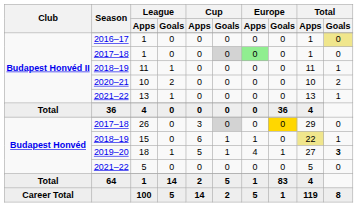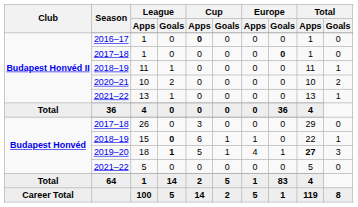(199, 40) normal -> (199, 40) bold
(338, 40) khaki background -> (338, 40) no background
(227, 54) lightgrey background -> (227, 54) no background
(255, 54) lightgreen background -> (255, 54) no background
(283, 54) normal -> (283, 54) bold
(227, 125) lightgrey background -> (227, 125) no background
(283, 125) gold background -> (283, 125) no background
(172, 139) normal -> (172, 139) bold
(310, 139) khaki background -> (310, 139) no background
(172, 153) normal -> (172, 153) bold
(310, 153) normal -> (310, 153) bold
(338, 153) bold -> (338, 153) normal
